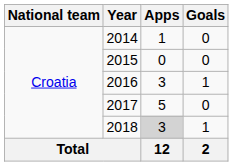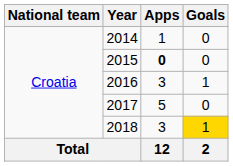(162, 60) normal -> (162, 60) bold
(162, 127) lightgrey background -> (162, 127) no background
(206, 127) no background -> (206, 127) gold background
